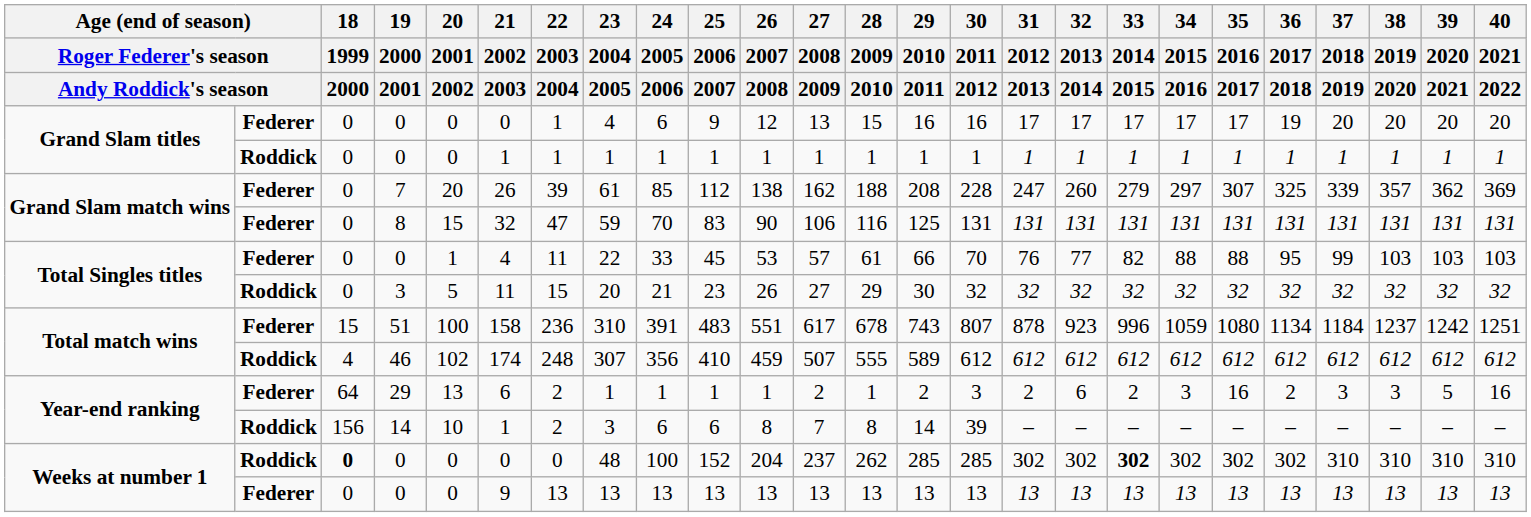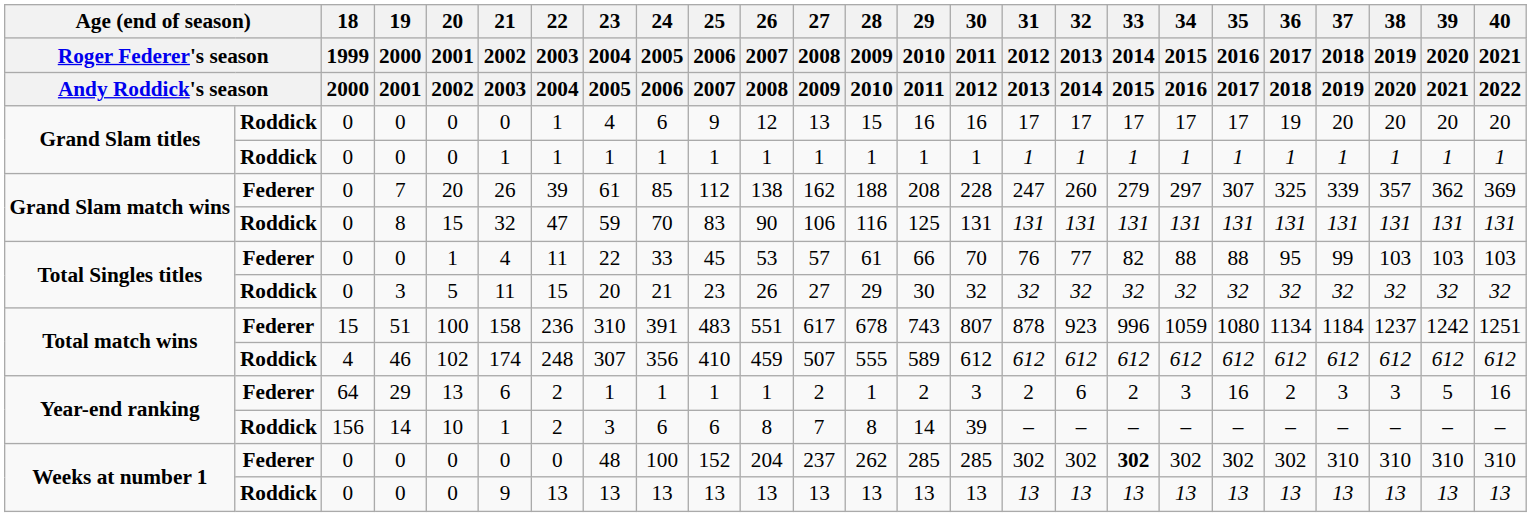(278, 122) Federer -> (278, 122) Roddick
(278, 223) Federer -> (278, 223) Roddick
(278, 460) Roddick -> (278, 460) Federer
(348, 460) bold -> (348, 460) normal
(278, 493) Federer -> (278, 493) Roddick
